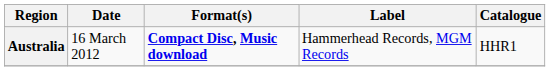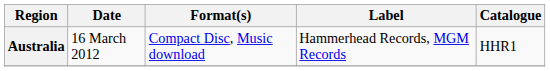(213, 46) bold -> (211, 46) normal
